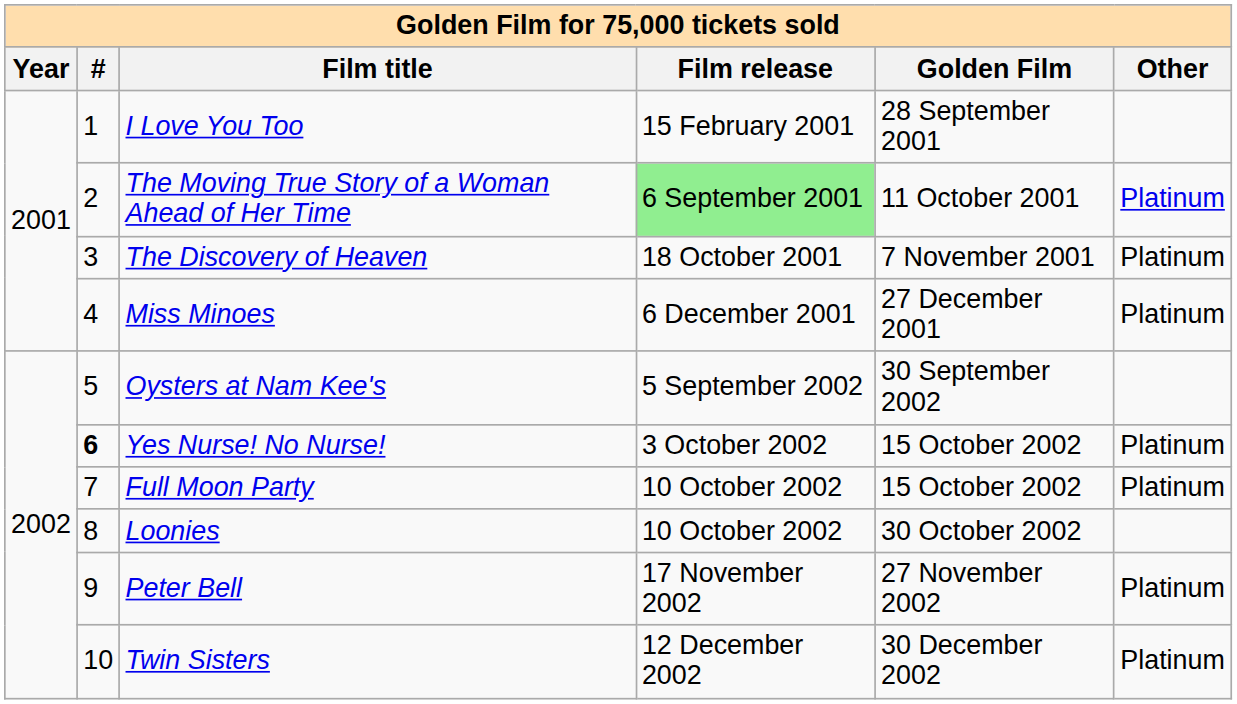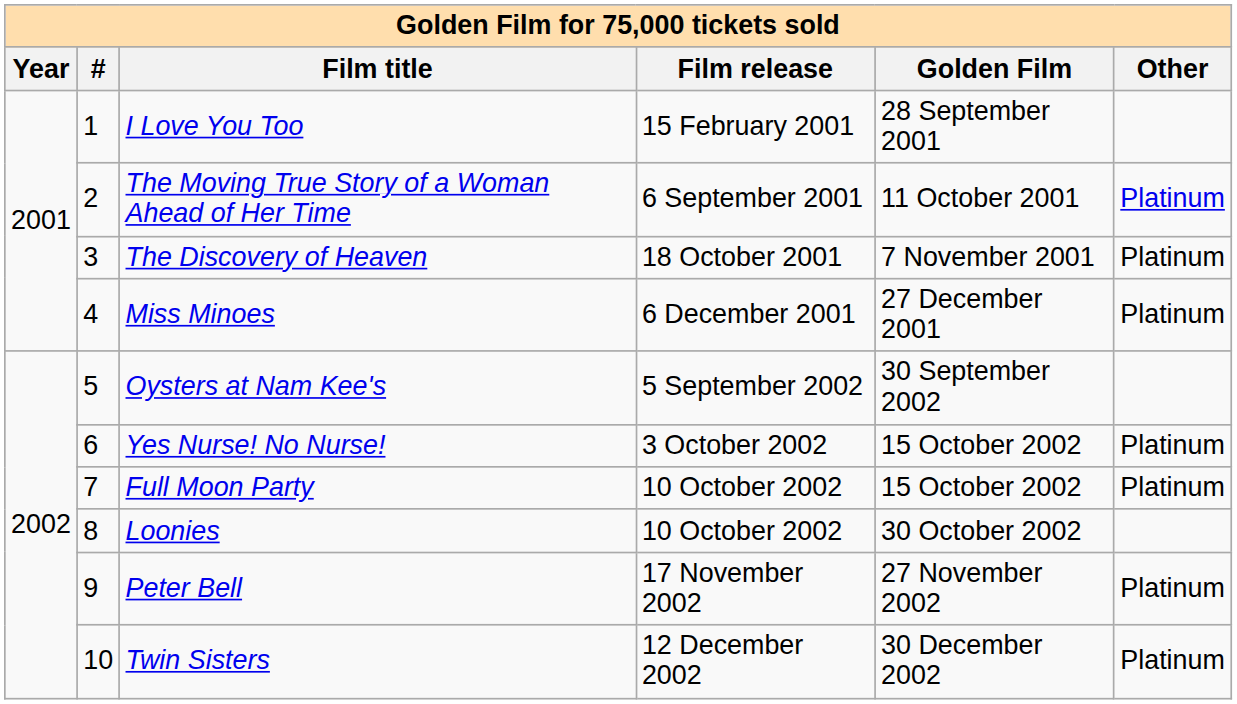(752, 199) lightgreen background -> (752, 199) no background
(91, 445) bold -> (91, 445) normal
